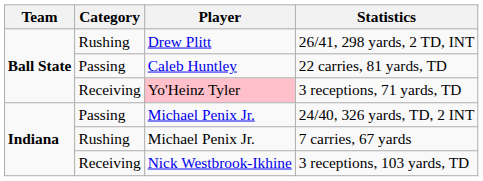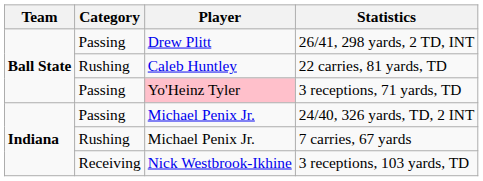(104, 41) Rushing -> (102, 41) Passing
(102, 65) Passing -> (104, 65) Rushing
(110, 90) Receiving -> (102, 90) Passing
